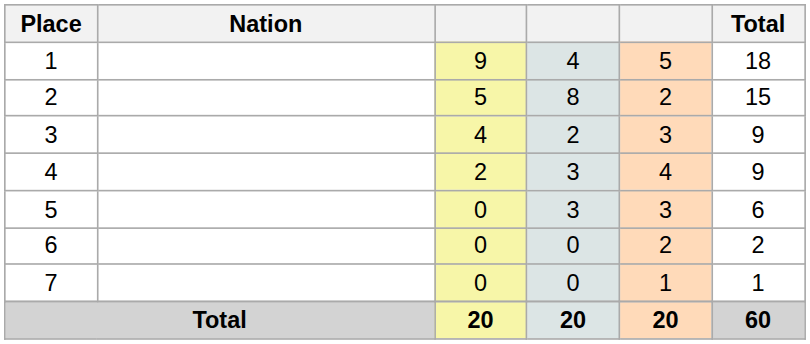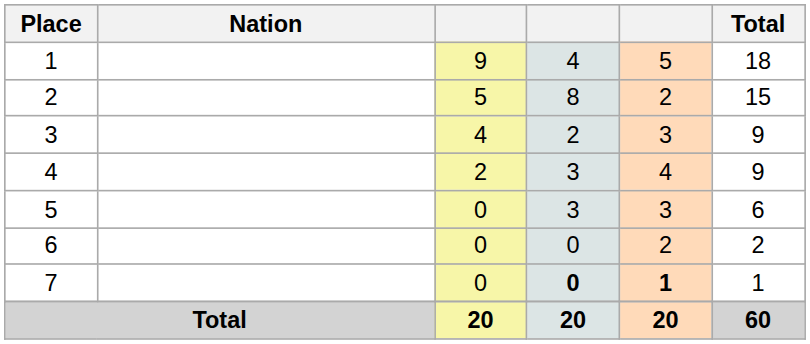(573, 283) normal -> (573, 283) bold
(666, 283) normal -> (666, 283) bold
